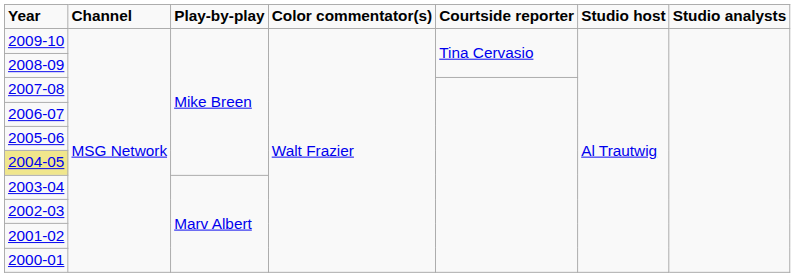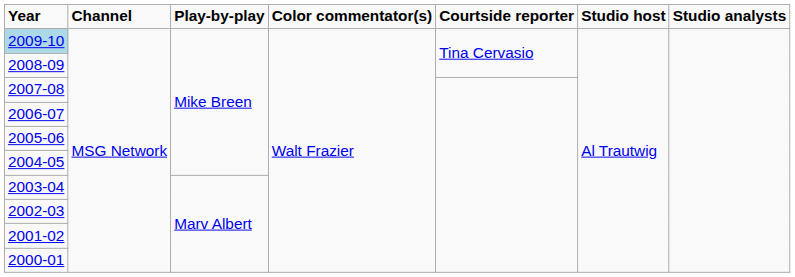(36, 41) no background -> (36, 41) lightblue background
(36, 162) khaki background -> (36, 162) no background
